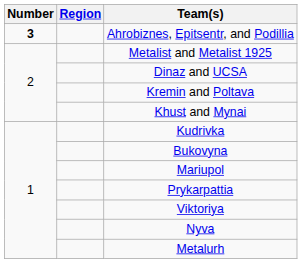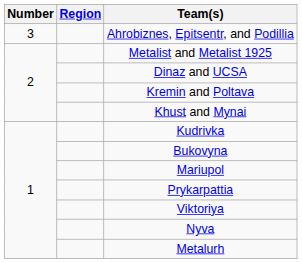(30, 33) bold -> (30, 33) normal
